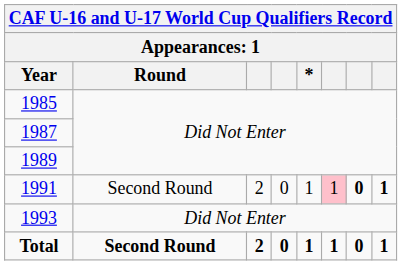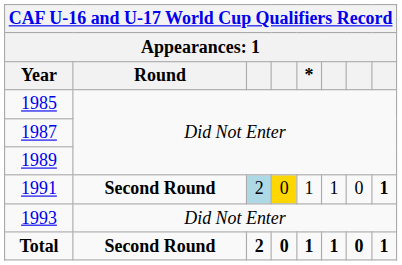(160, 189) normal -> (160, 189) bold
(259, 189) no background -> (259, 189) lightblue background
(284, 189) no background -> (284, 189) gold background
(334, 189) pink background -> (334, 189) no background
(359, 189) bold -> (359, 189) normal
